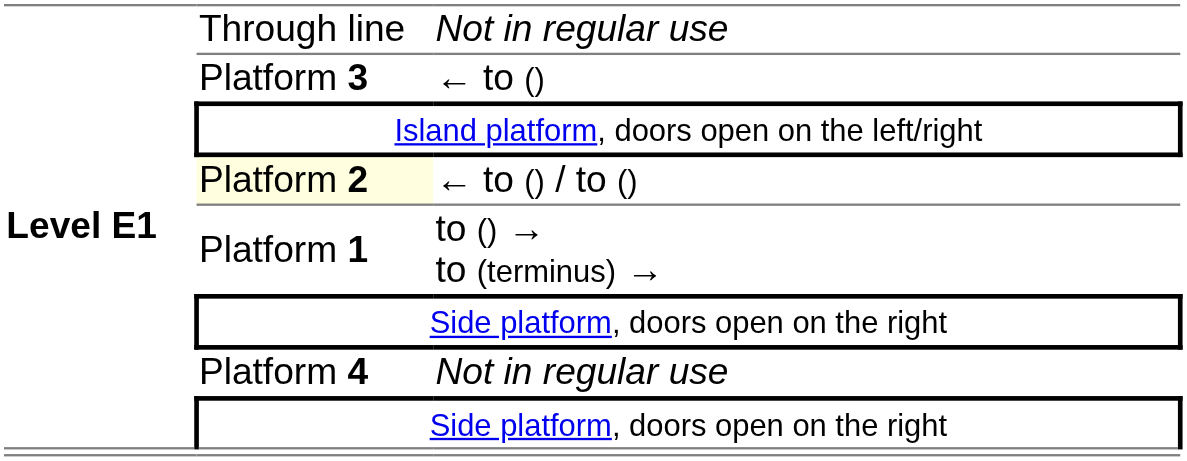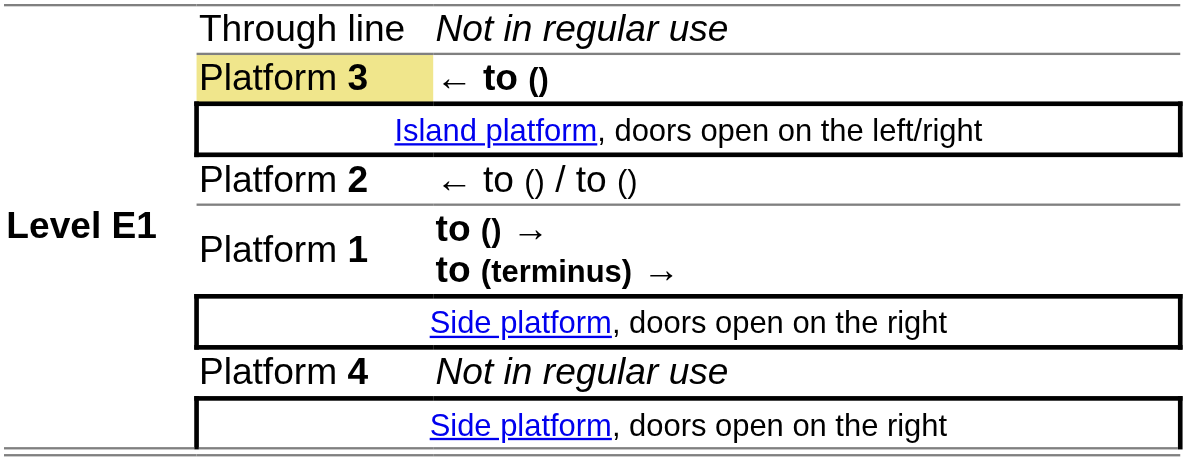(283, 77) no background -> (283, 77) khaki background
(490, 77) normal -> (492, 77) bold
(283, 179) lightyellow background -> (283, 179) no background
(549, 249) normal -> (558, 249) bold
